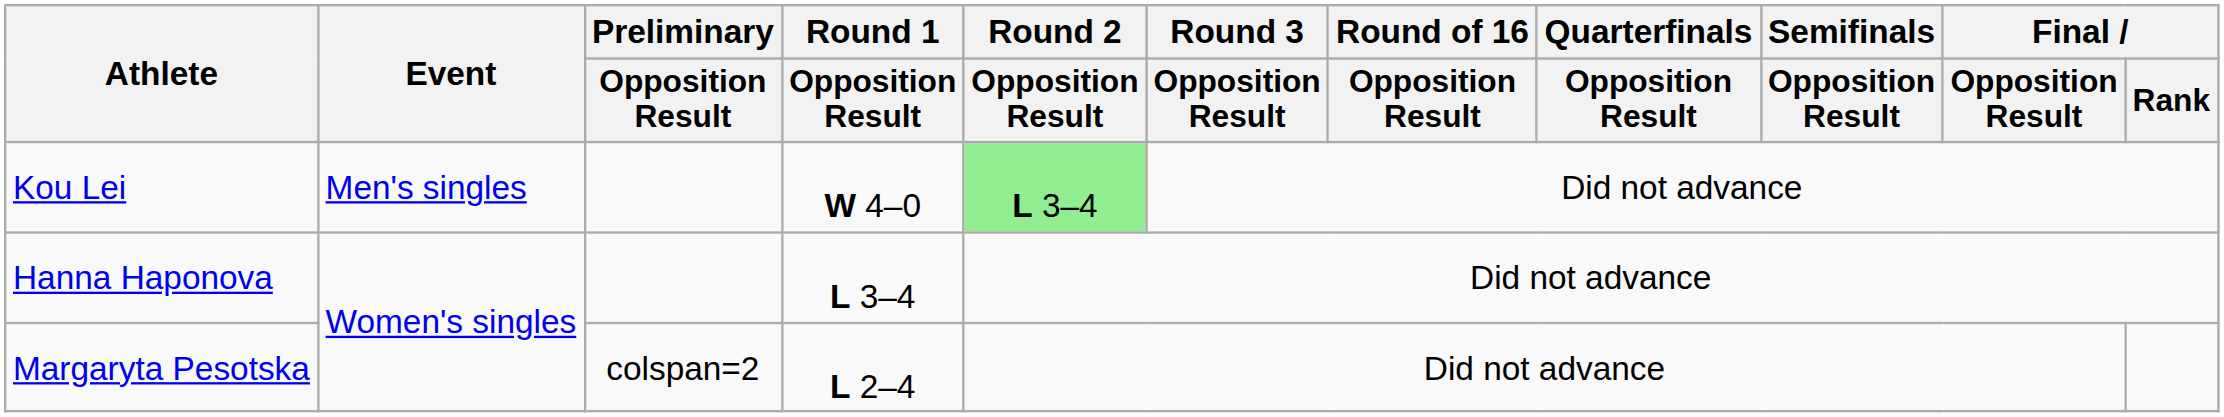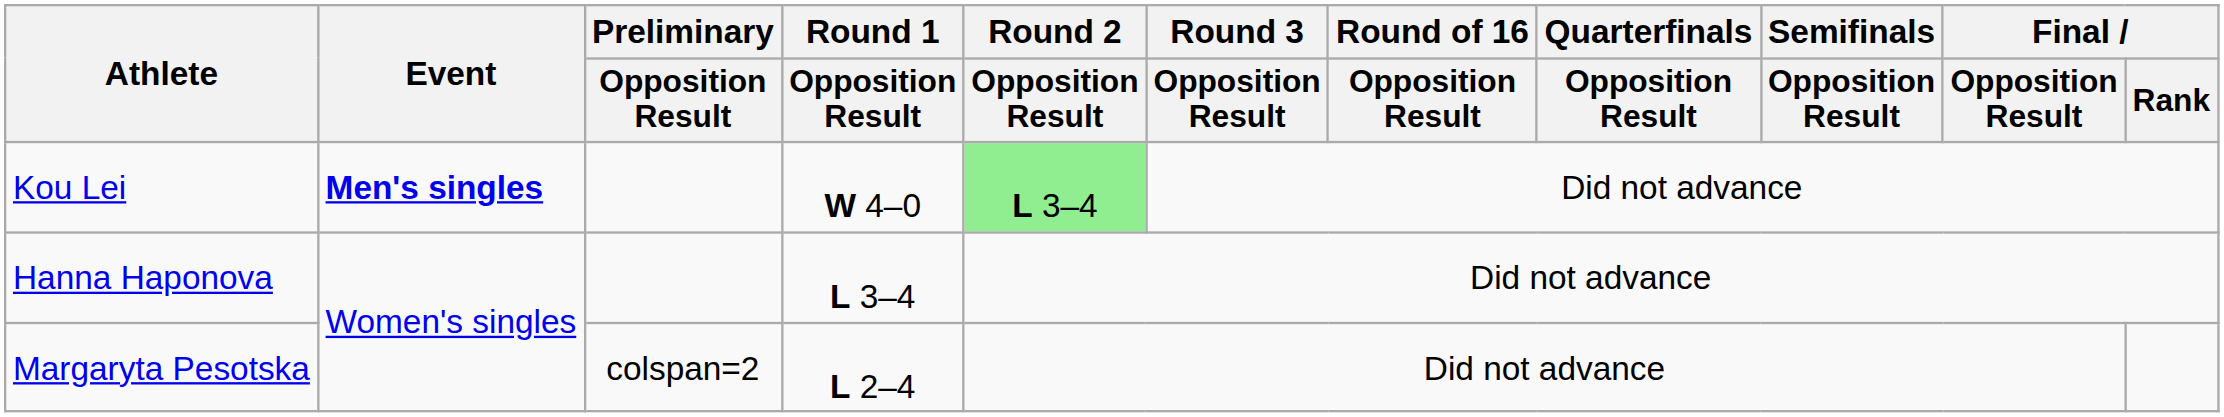(426, 188) normal -> (434, 188) bold
